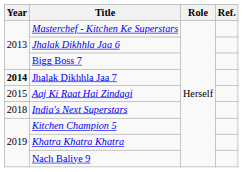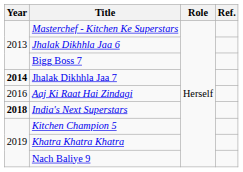(17, 93) 2015 -> (17, 93) 2016
(17, 110) normal -> (17, 110) bold
